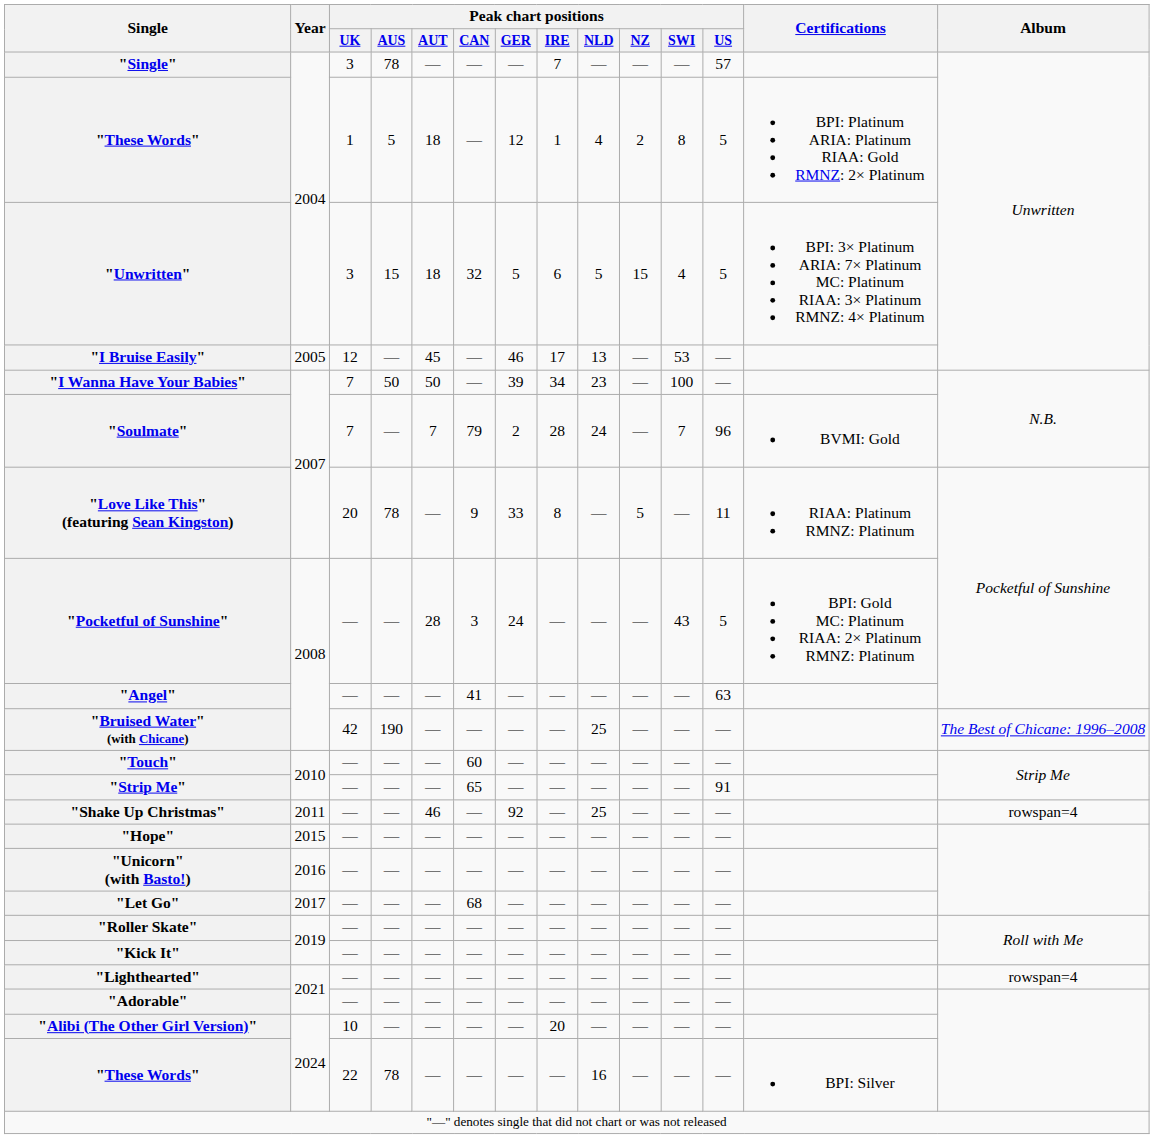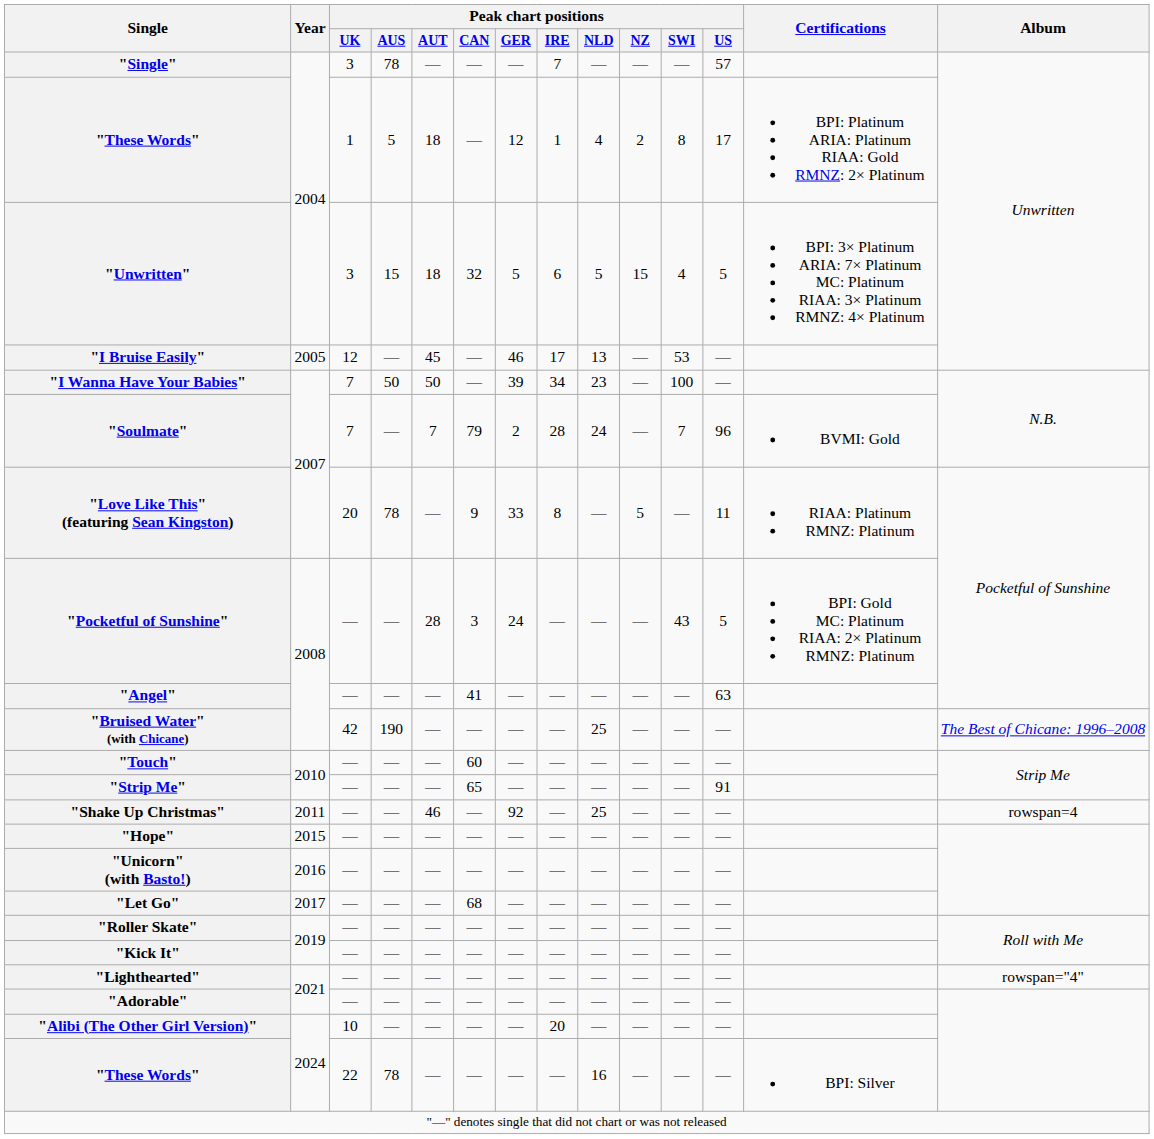(723, 139) 5 -> (723, 139) 17
(1043, 976) rowspan=4 -> (1043, 976) rowspan="4"
